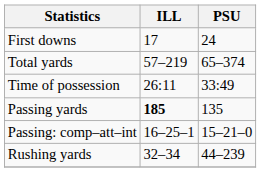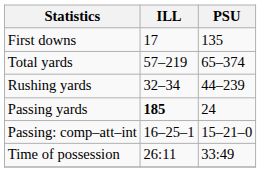(208, 39) 24 -> (212, 39) 135
rows swapped: (50, 155) <-> (64, 85)
(212, 108) 135 -> (208, 108) 24
